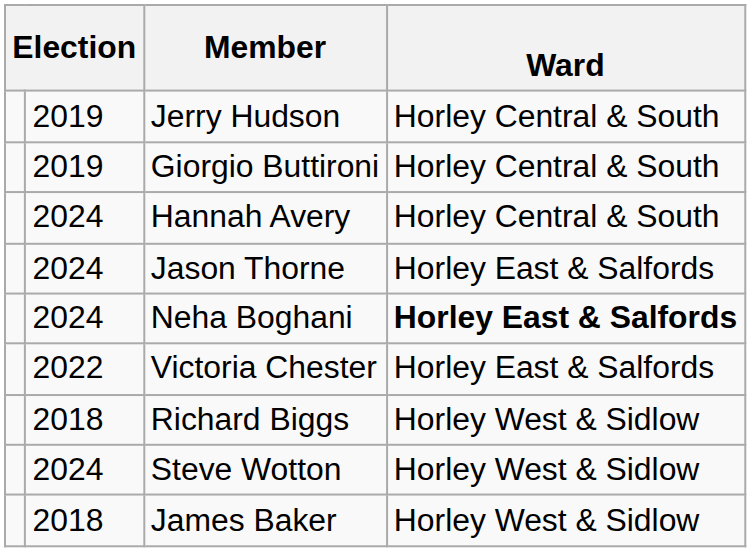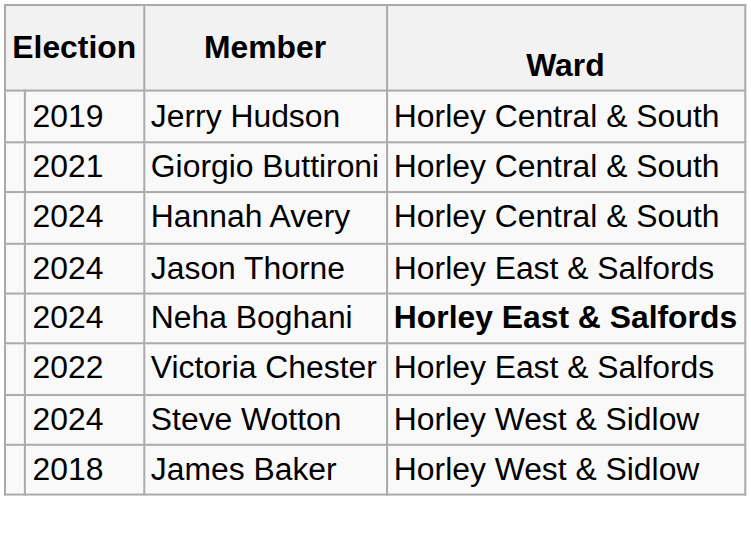(68, 166) 2019 -> (68, 166) 2021
- row: (250, 419)
